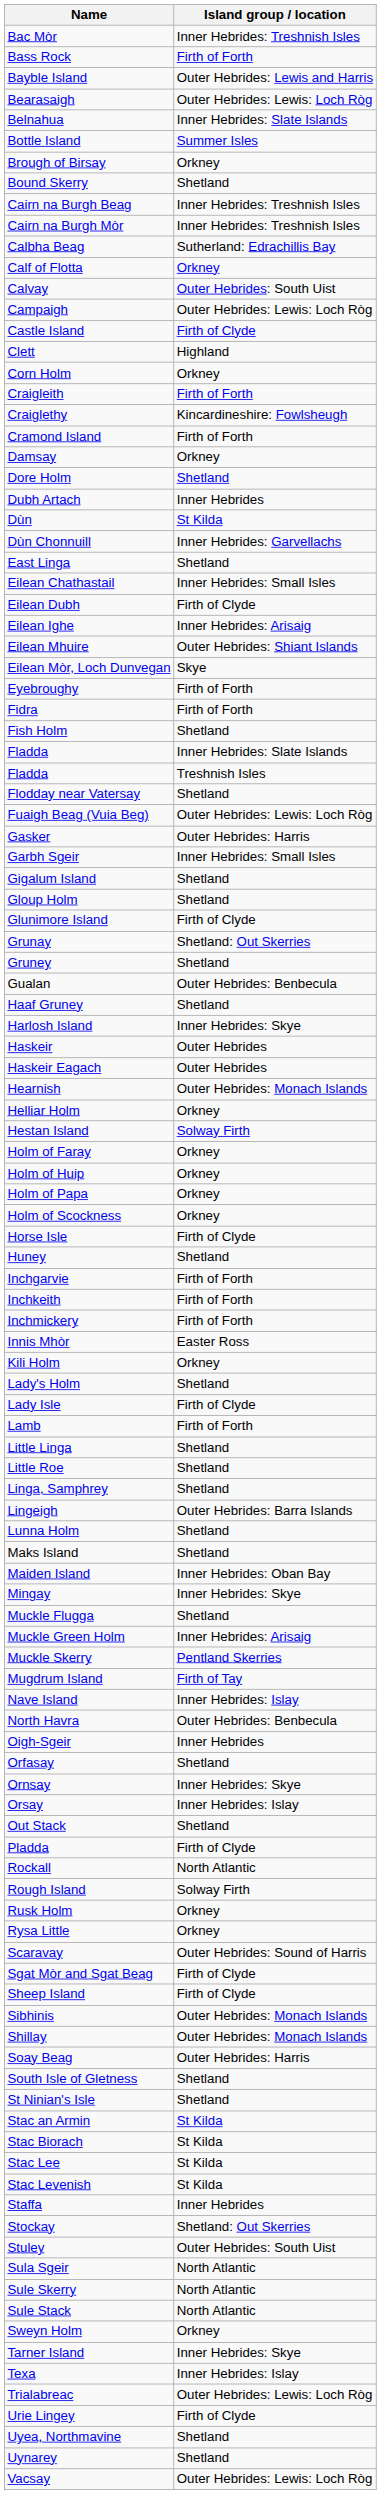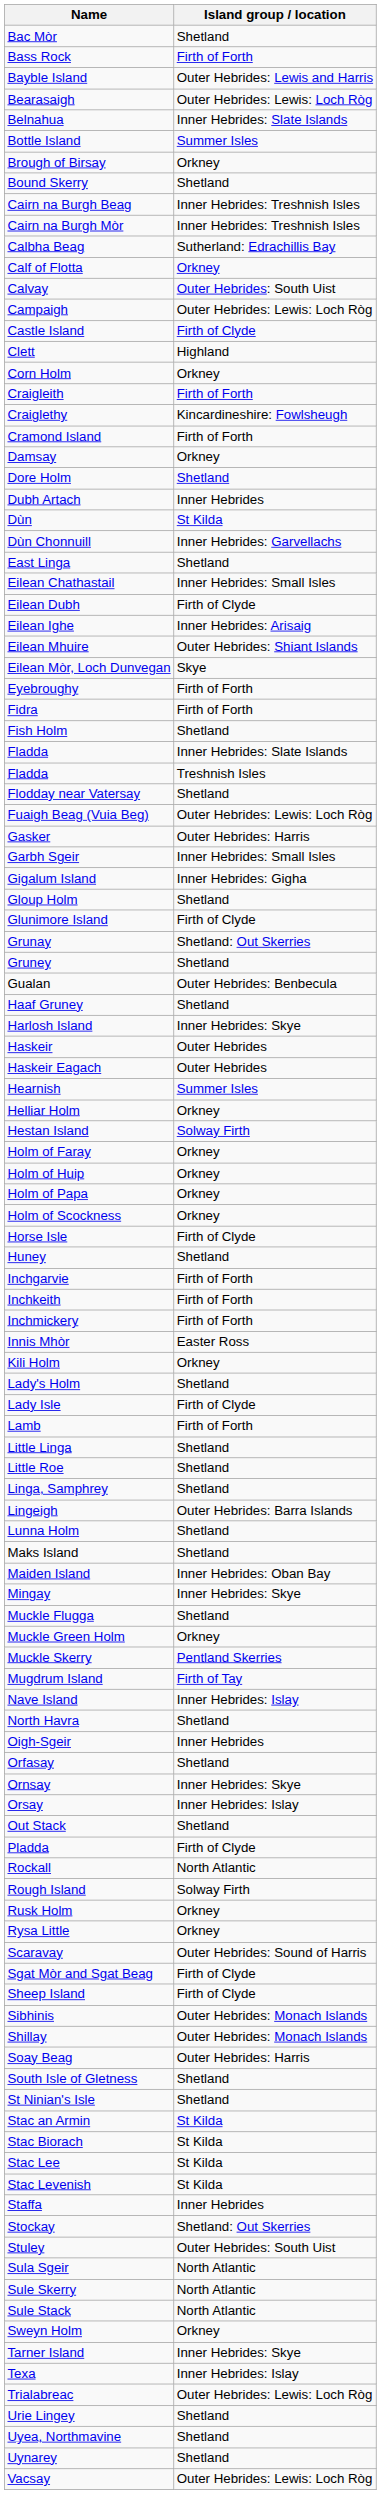(268, 36) Inner Hebrides: Treshnish Isles -> (203, 36) Shetland
(203, 878) Shetland -> (242, 878) Inner Hebrides: Gigha
(272, 1089) Outer Hebrides: Monach Islands -> (217, 1089) Summer Isles
(244, 1636) Inner Hebrides: Arisaig -> (198, 1636) Orkney
(257, 1720) Outer Hebrides: Benbecula -> (203, 1720) Shetland
(216, 2416) Firth of Clyde -> (203, 2416) Shetland
